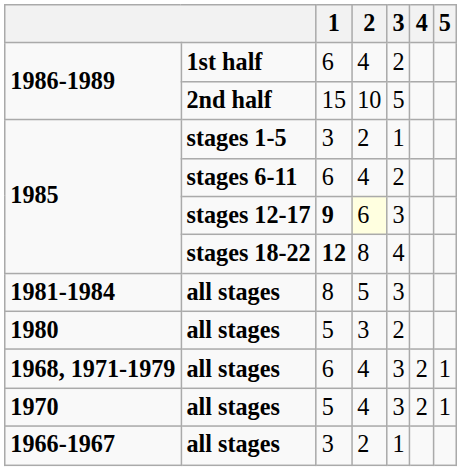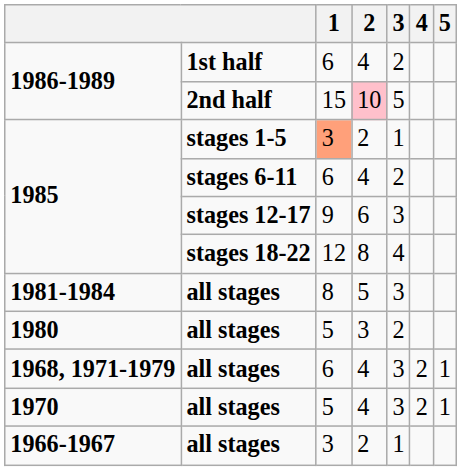(369, 100) no background -> (369, 100) pink background
(328, 138) no background -> (328, 138) lightsalmon background
(328, 215) bold -> (328, 215) normal
(363, 215) lightyellow background -> (363, 215) no background
(334, 253) bold -> (334, 253) normal
